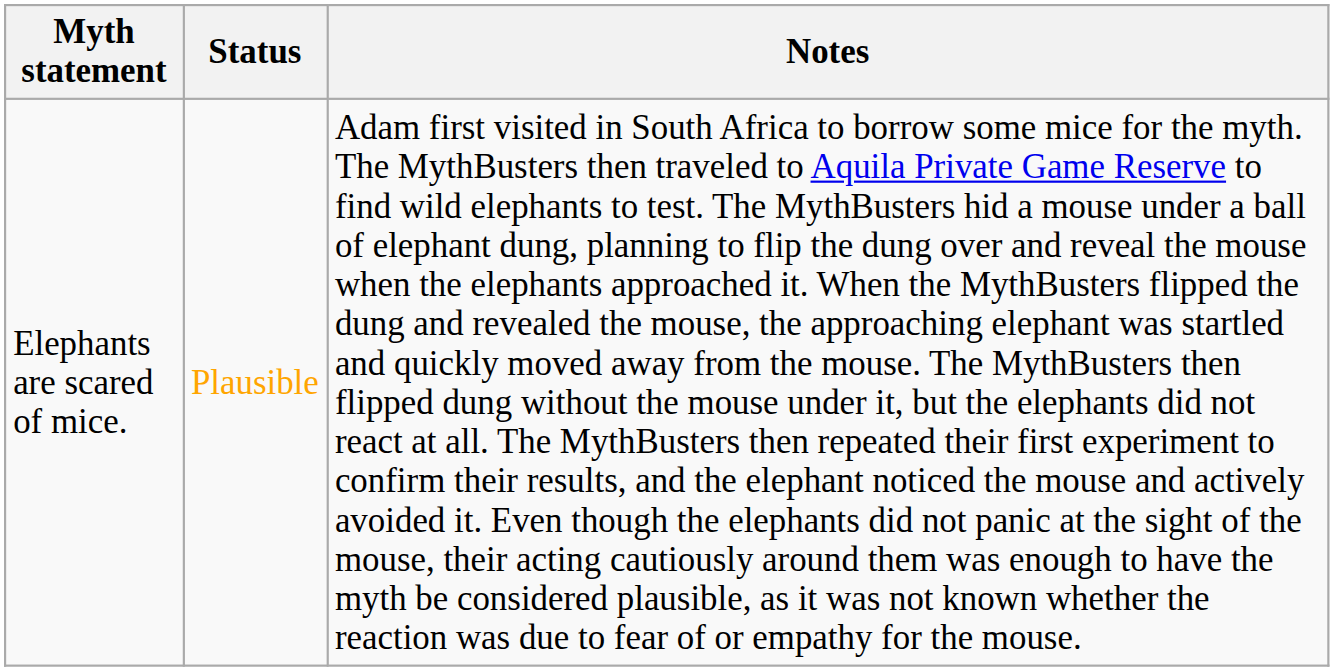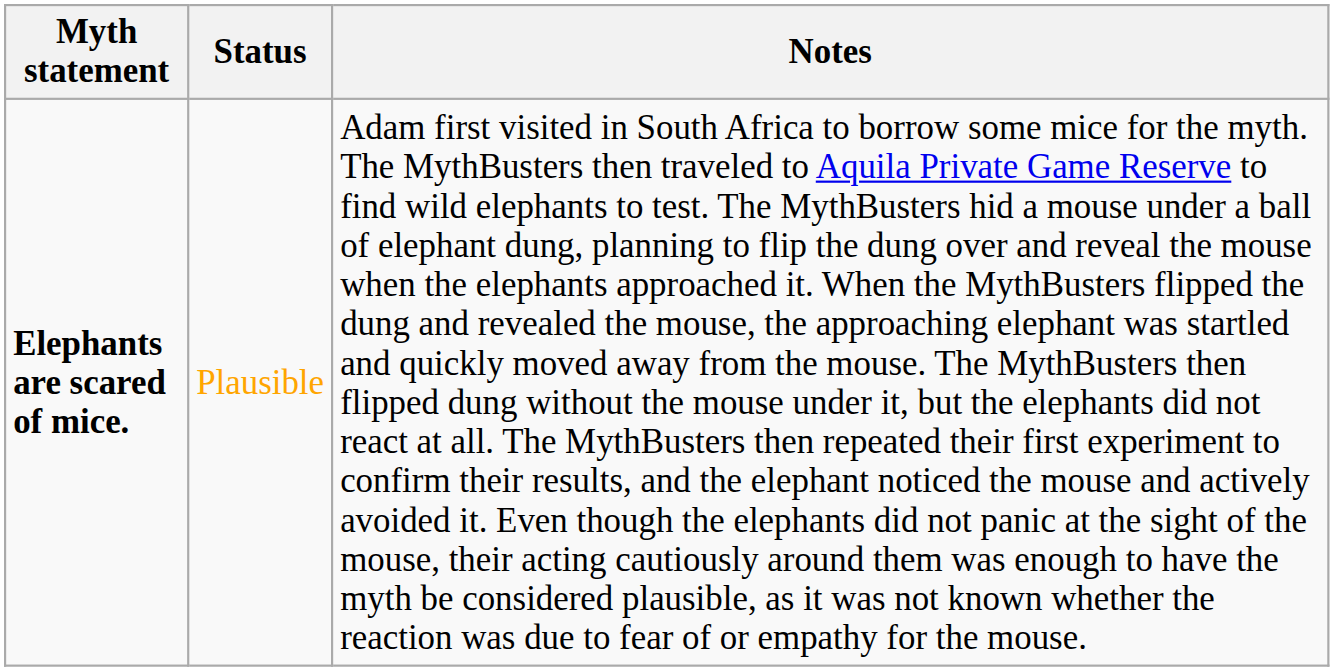(83, 381) normal -> (89, 381) bold
